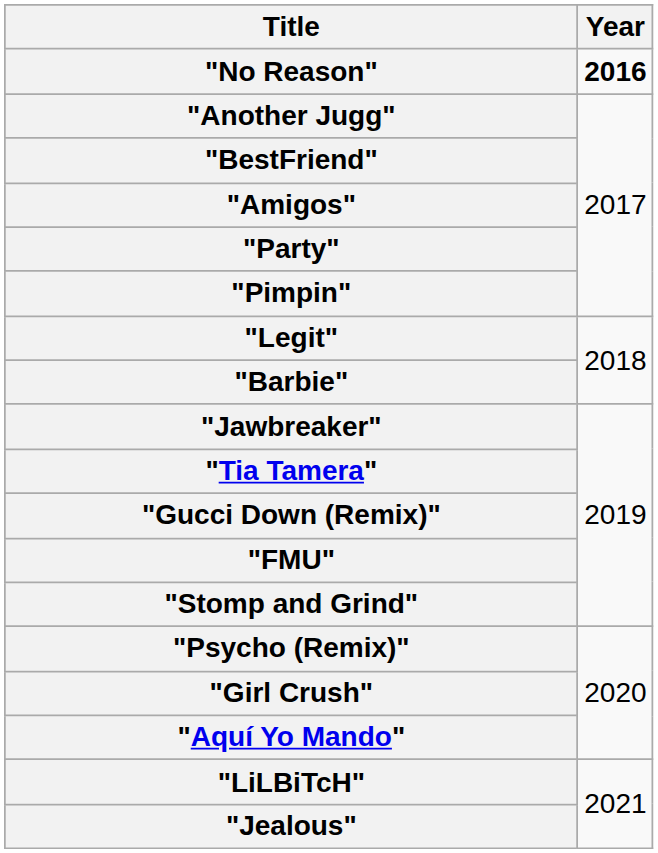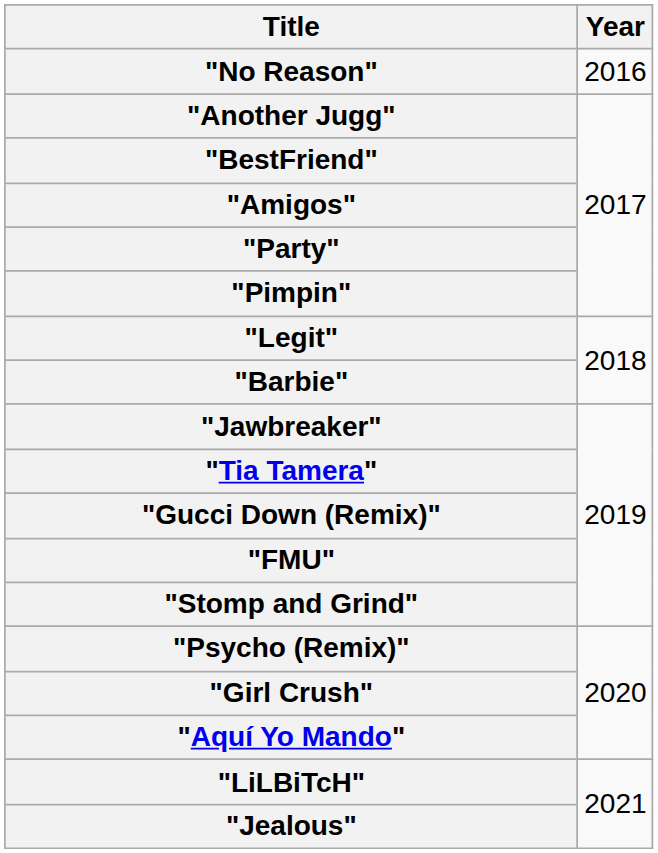(615, 71) bold -> (615, 71) normal
